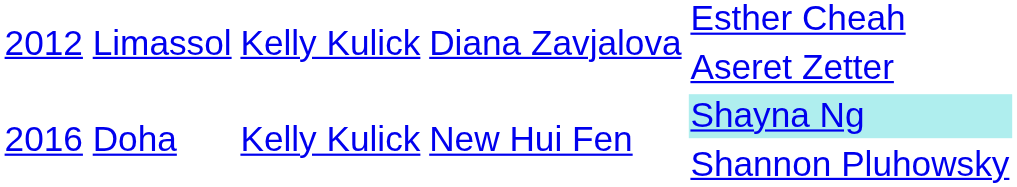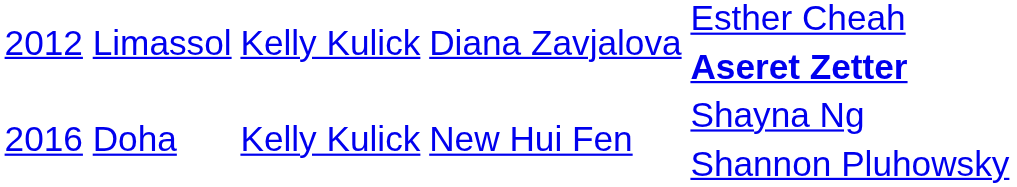(792, 67) normal -> (799, 67) bold
(778, 115) paleturquoise background -> (778, 115) no background
